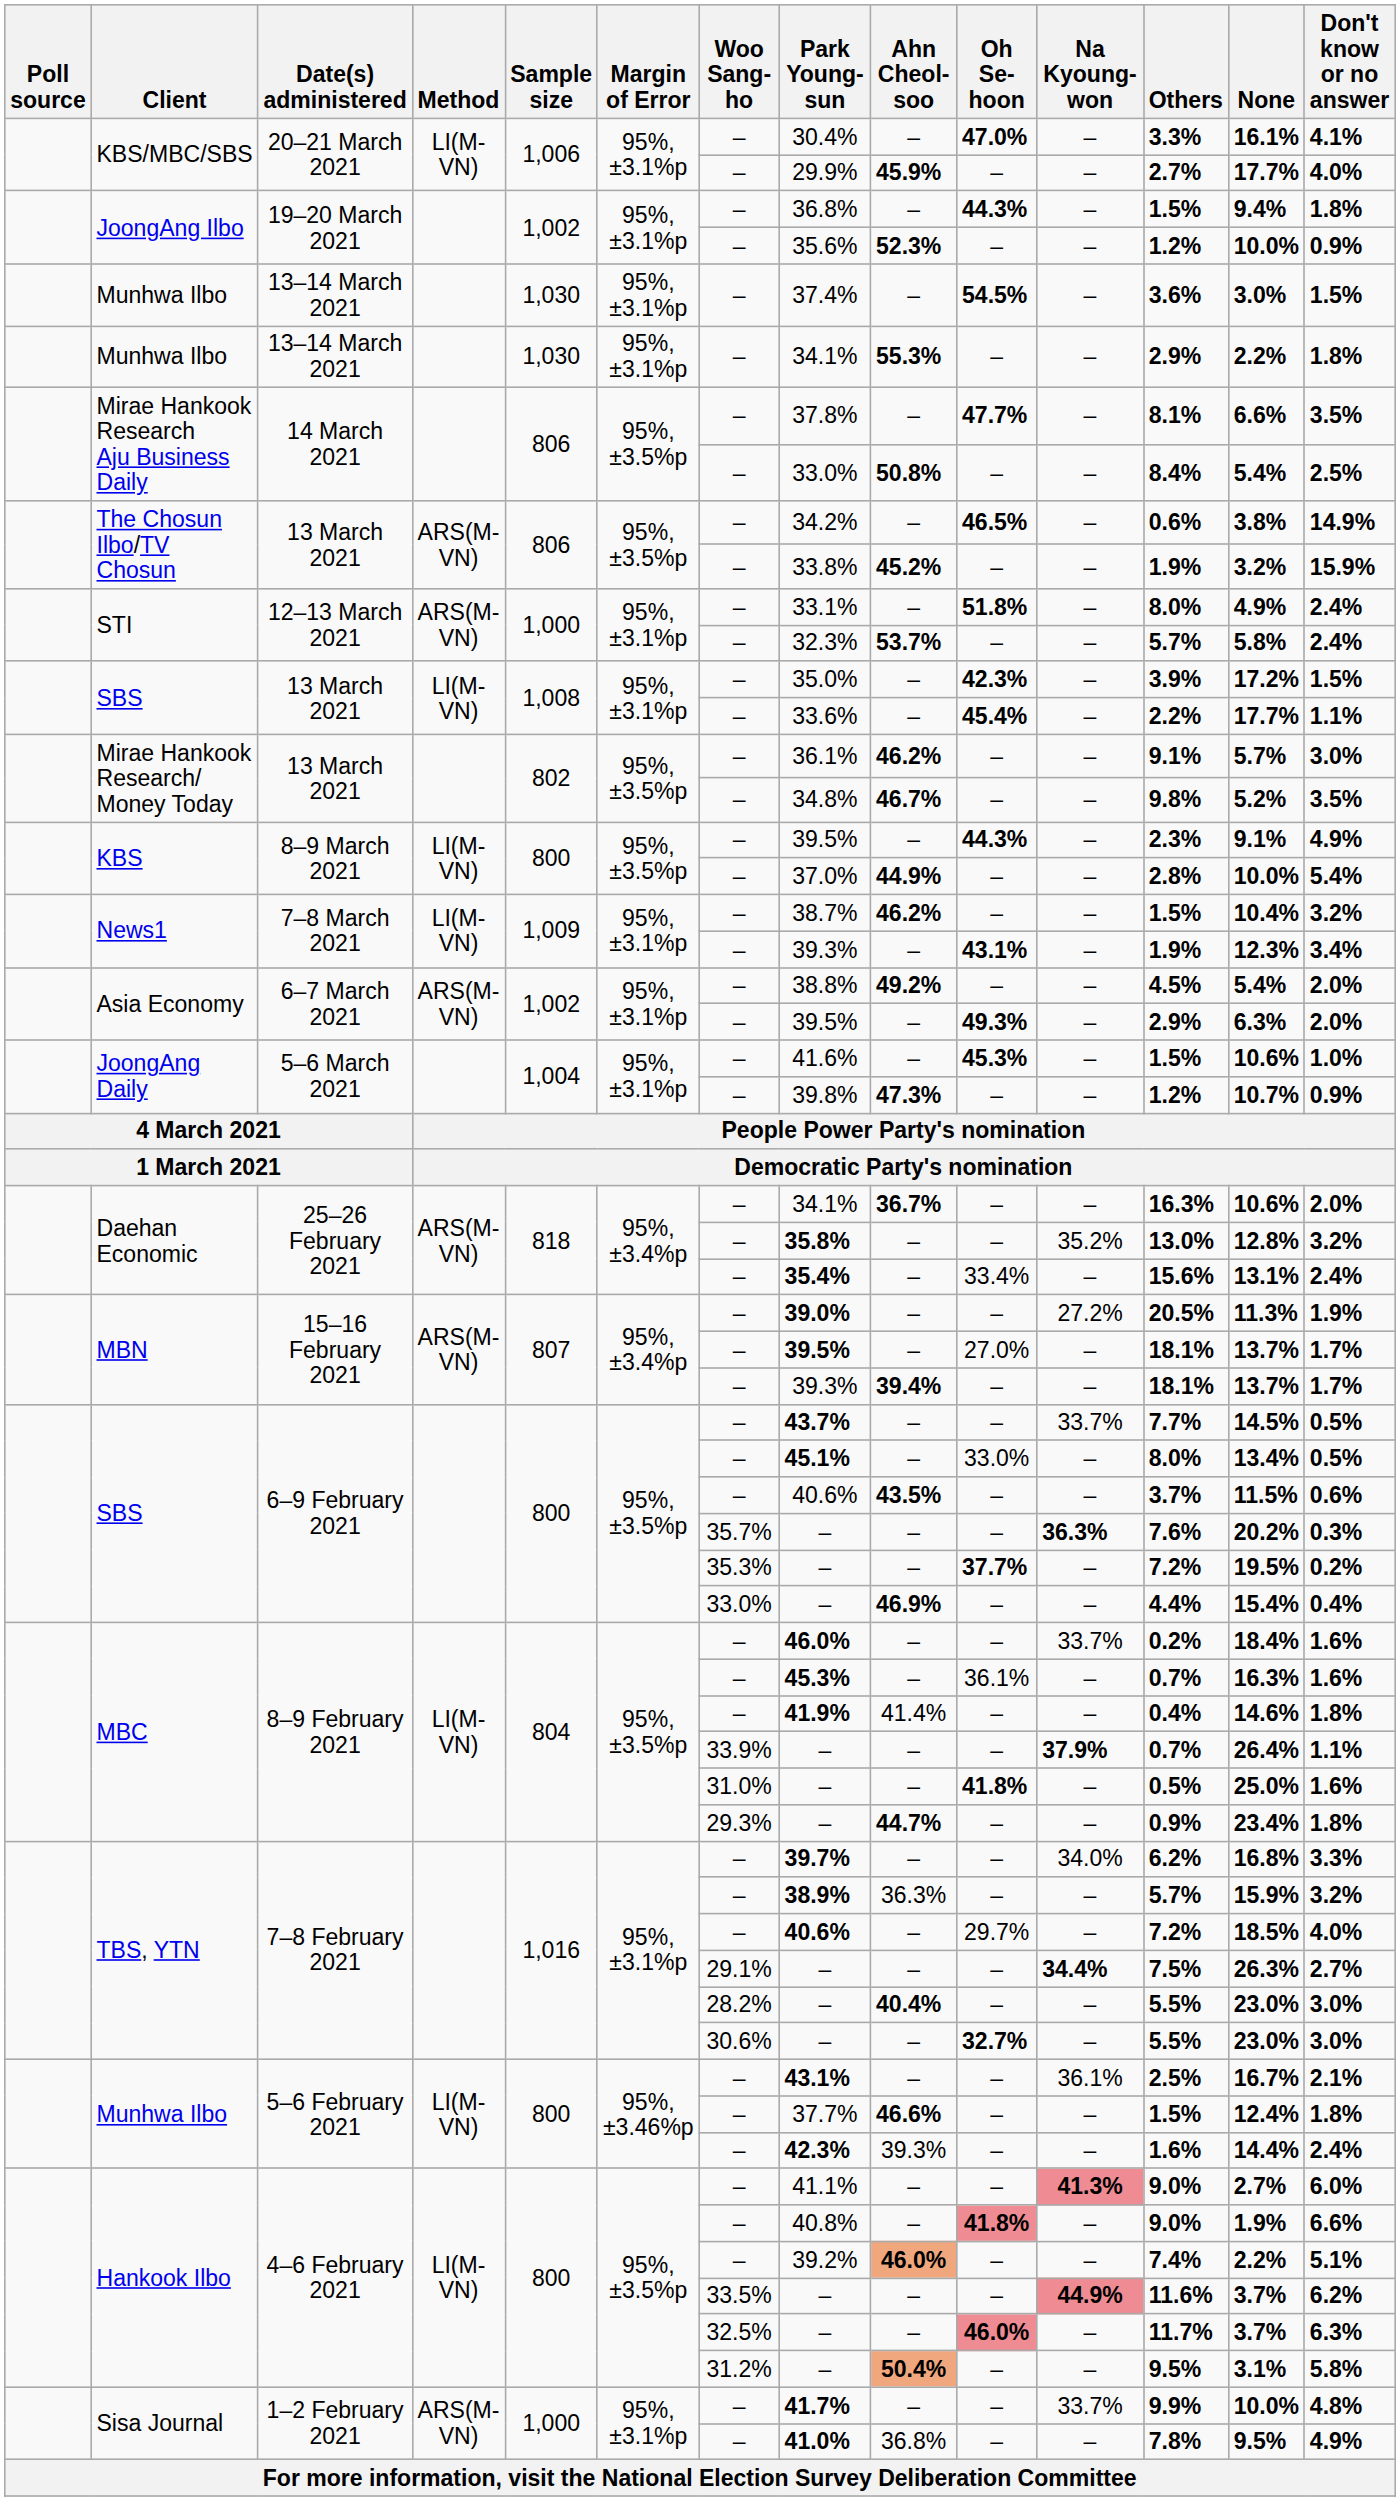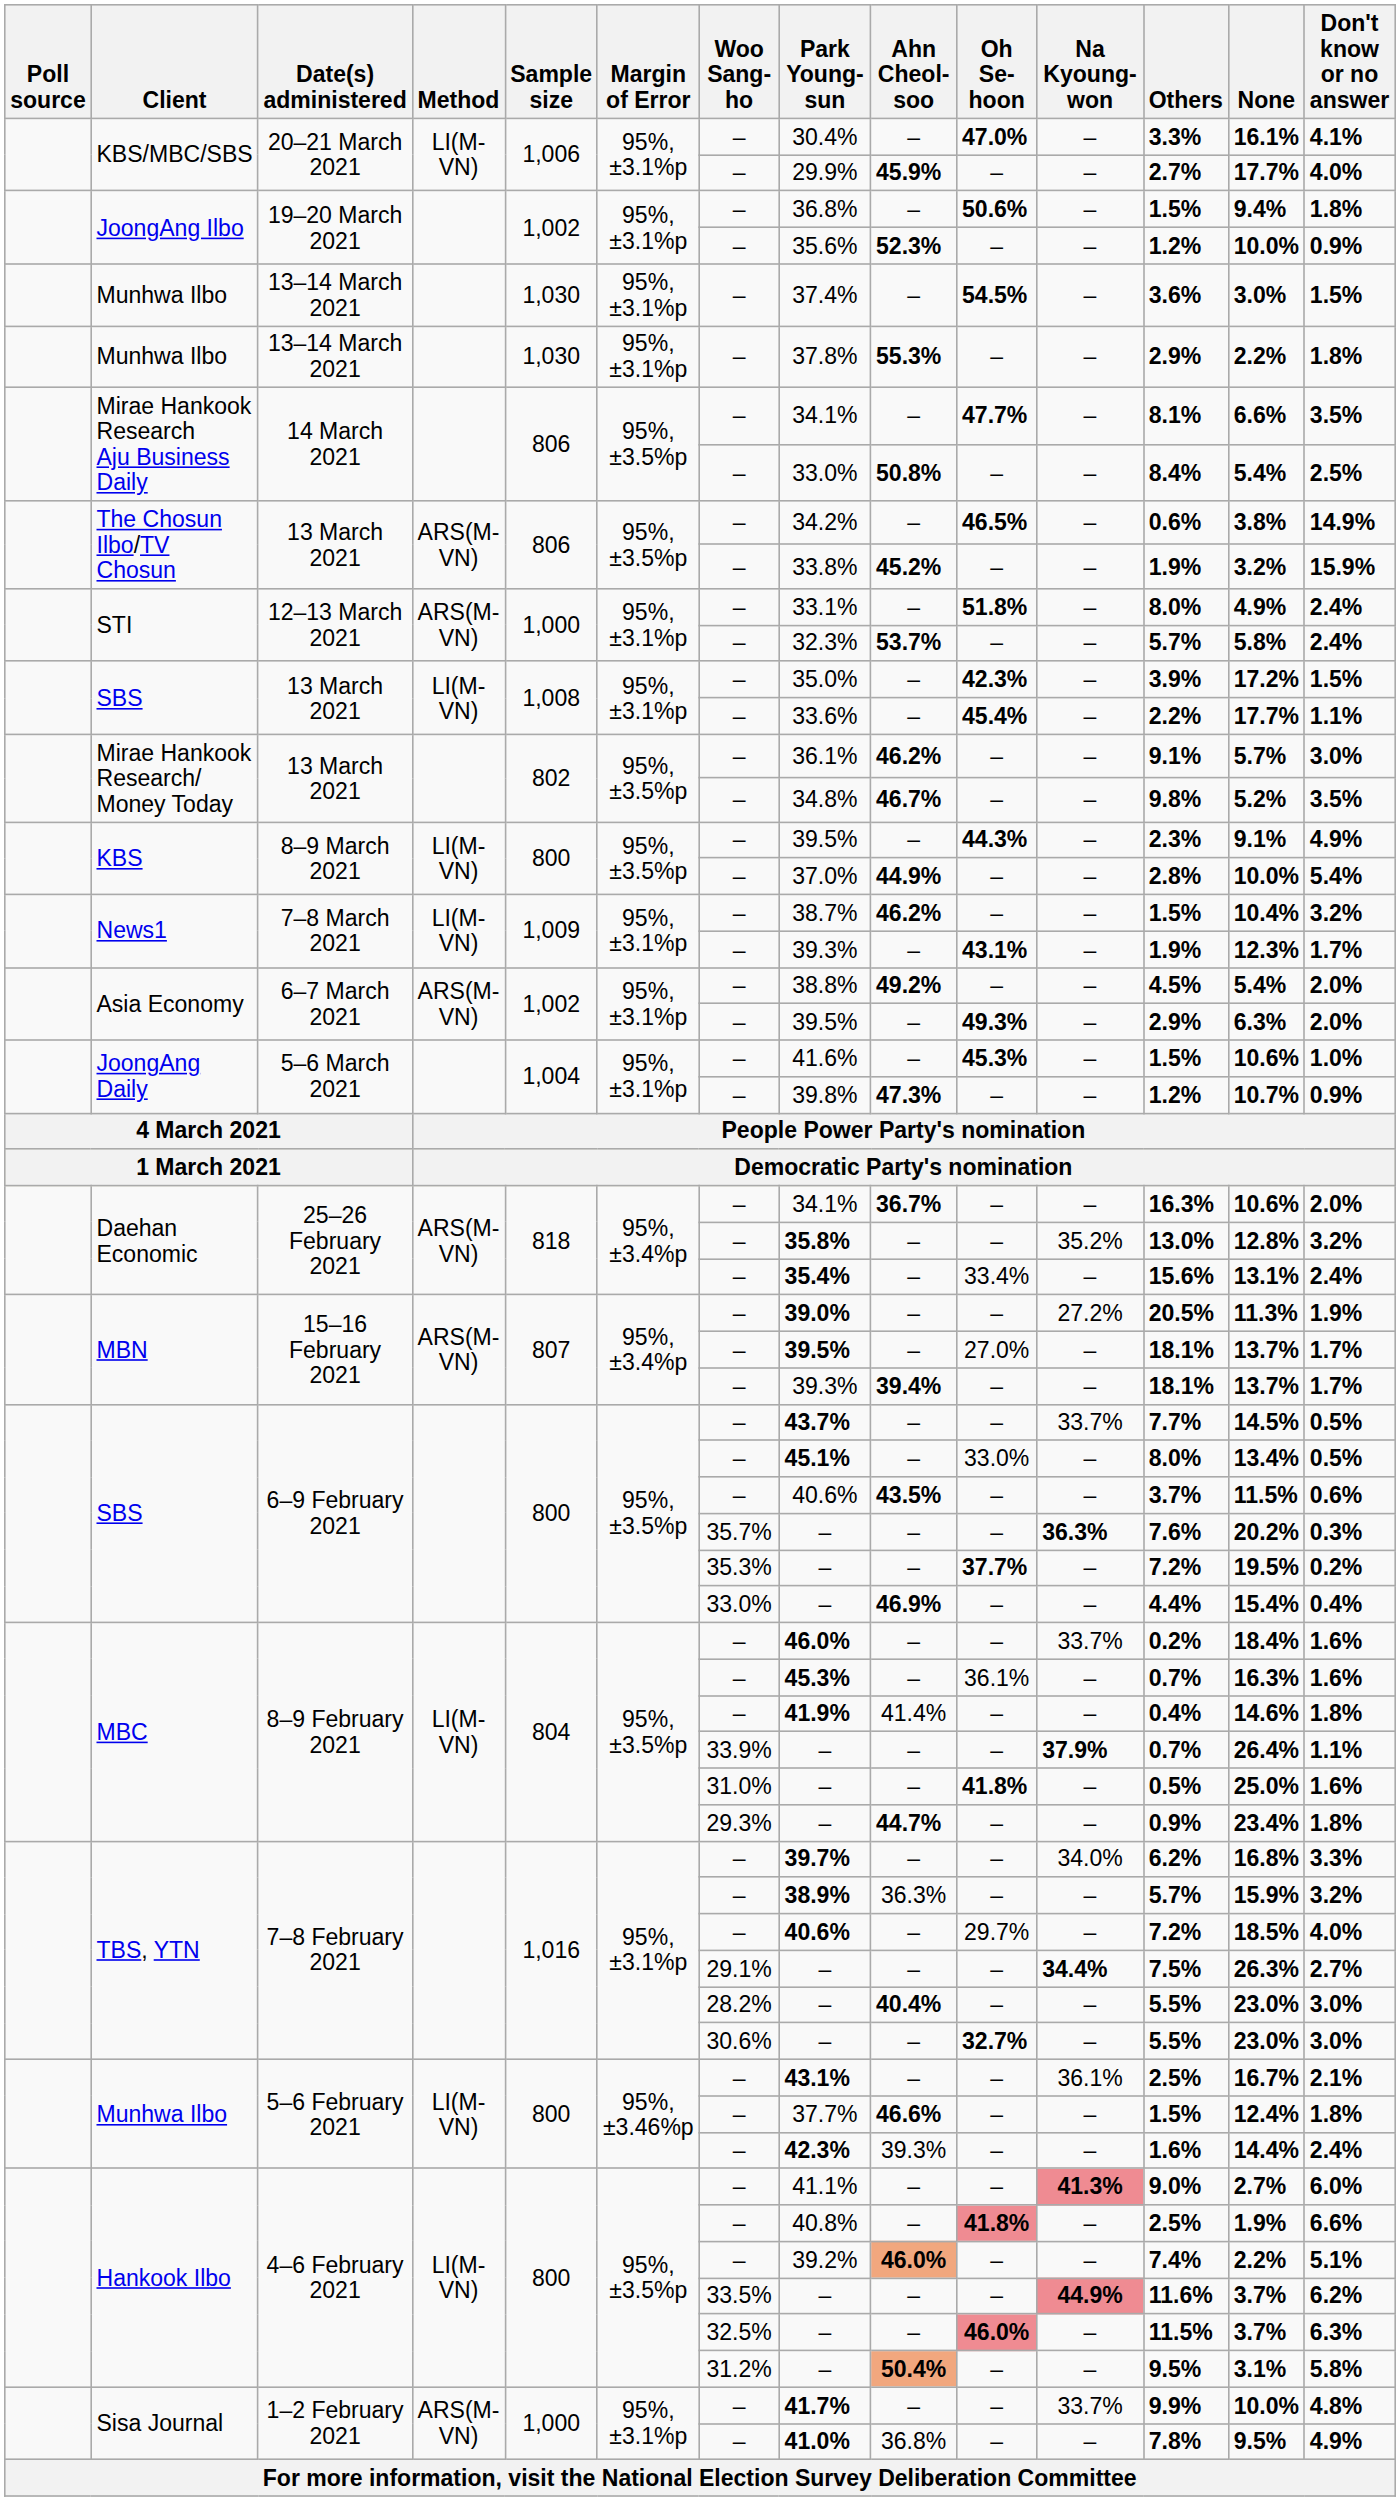(995, 209) 44.3% -> (995, 209) 50.6%
(825, 357) 34.1% -> (825, 357) 37.8%
(825, 416) 37.8% -> (825, 416) 34.1%
(1336, 949) 3.4% -> (1336, 949) 1.7%
(1175, 2223) 9.0% -> (1175, 2223) 2.5%
(1181, 2333) 11.7% -> (1181, 2333) 11.5%
